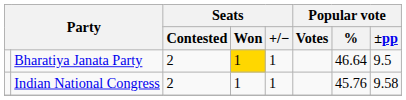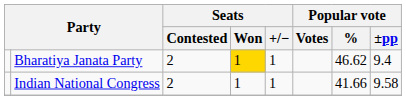(351, 60) 46.64 -> (351, 60) 46.62
(382, 60) 9.5 -> (382, 60) 9.4
(351, 83) 45.76 -> (351, 83) 41.66
